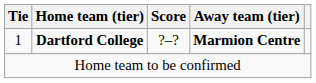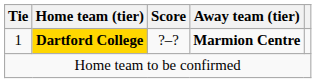(90, 40) no background -> (90, 40) gold background
